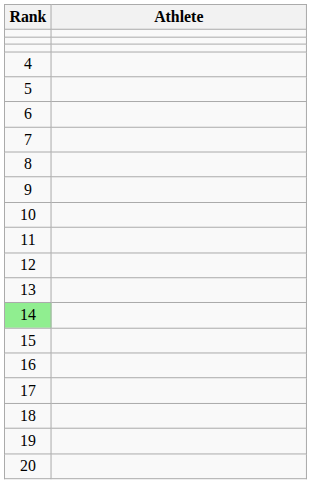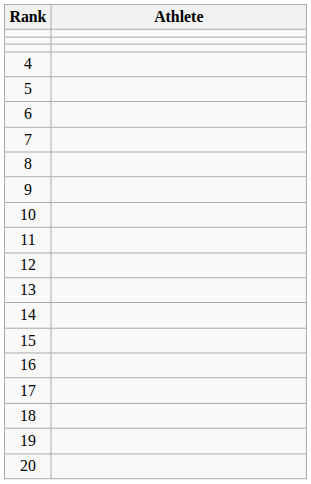(28, 315) lightgreen background -> (28, 315) no background
